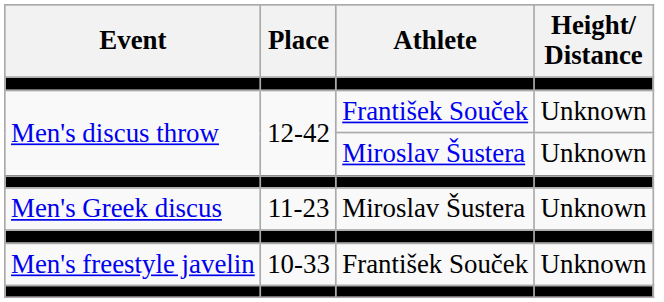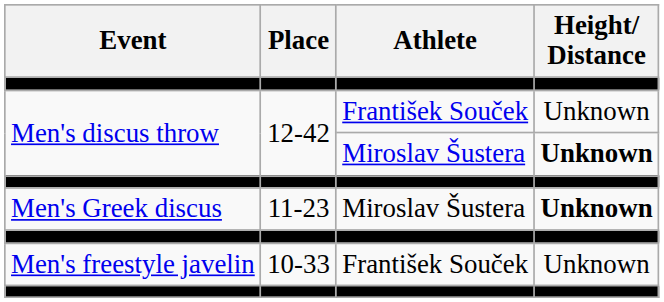(594, 153) normal -> (597, 153) bold
(594, 208) normal -> (597, 208) bold
